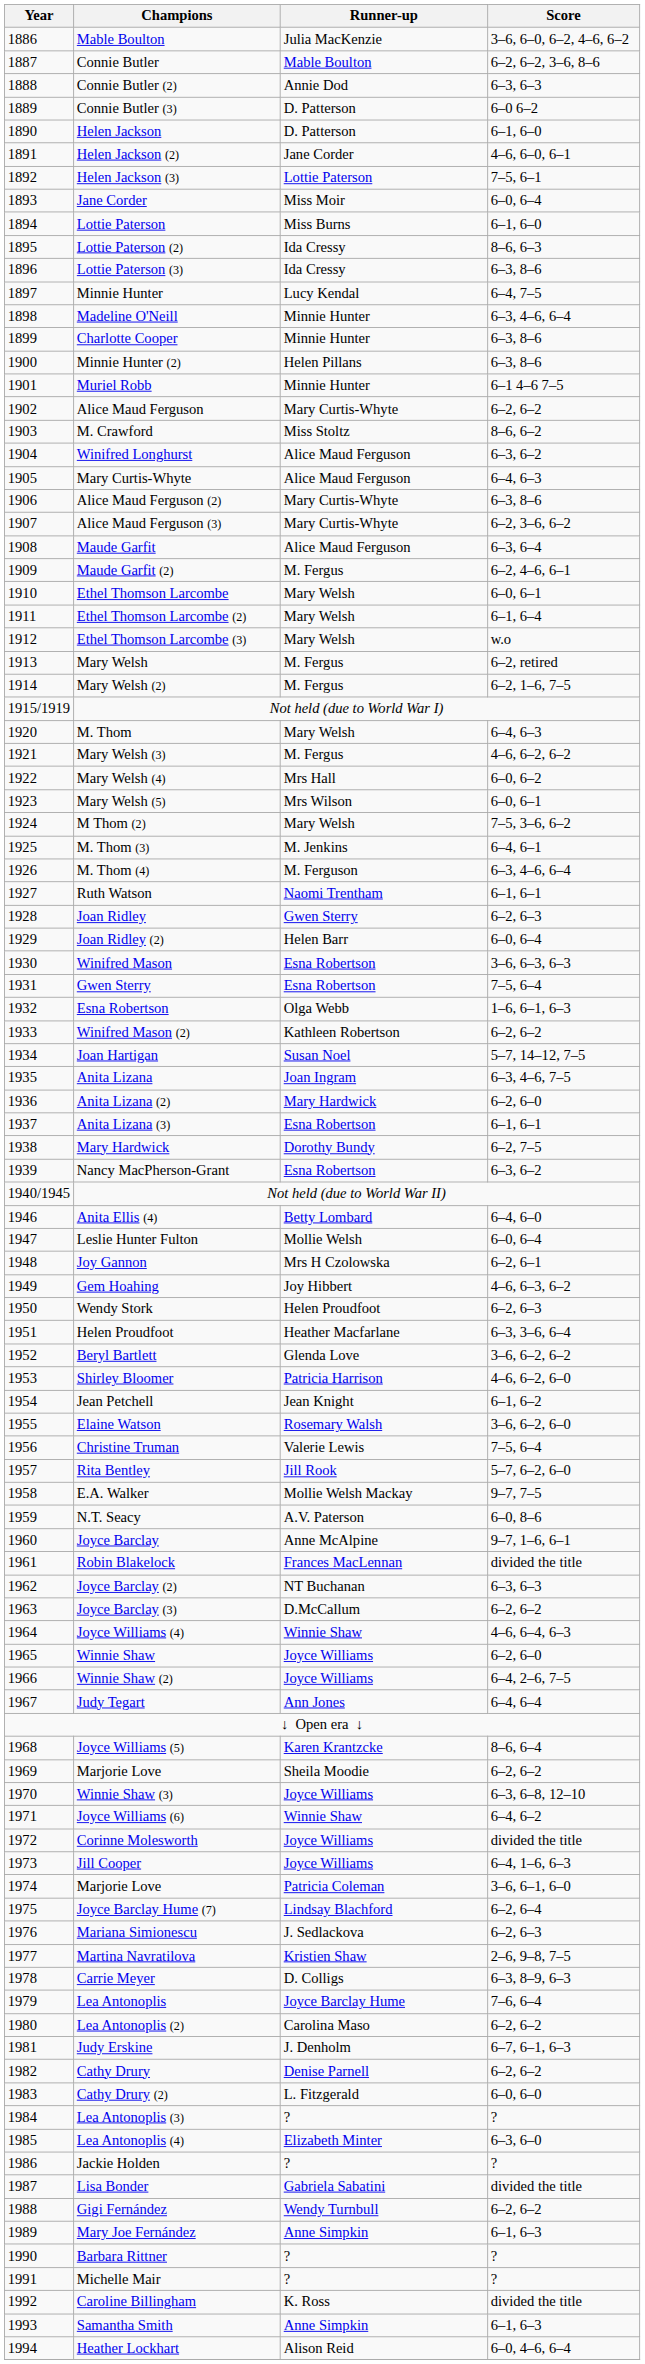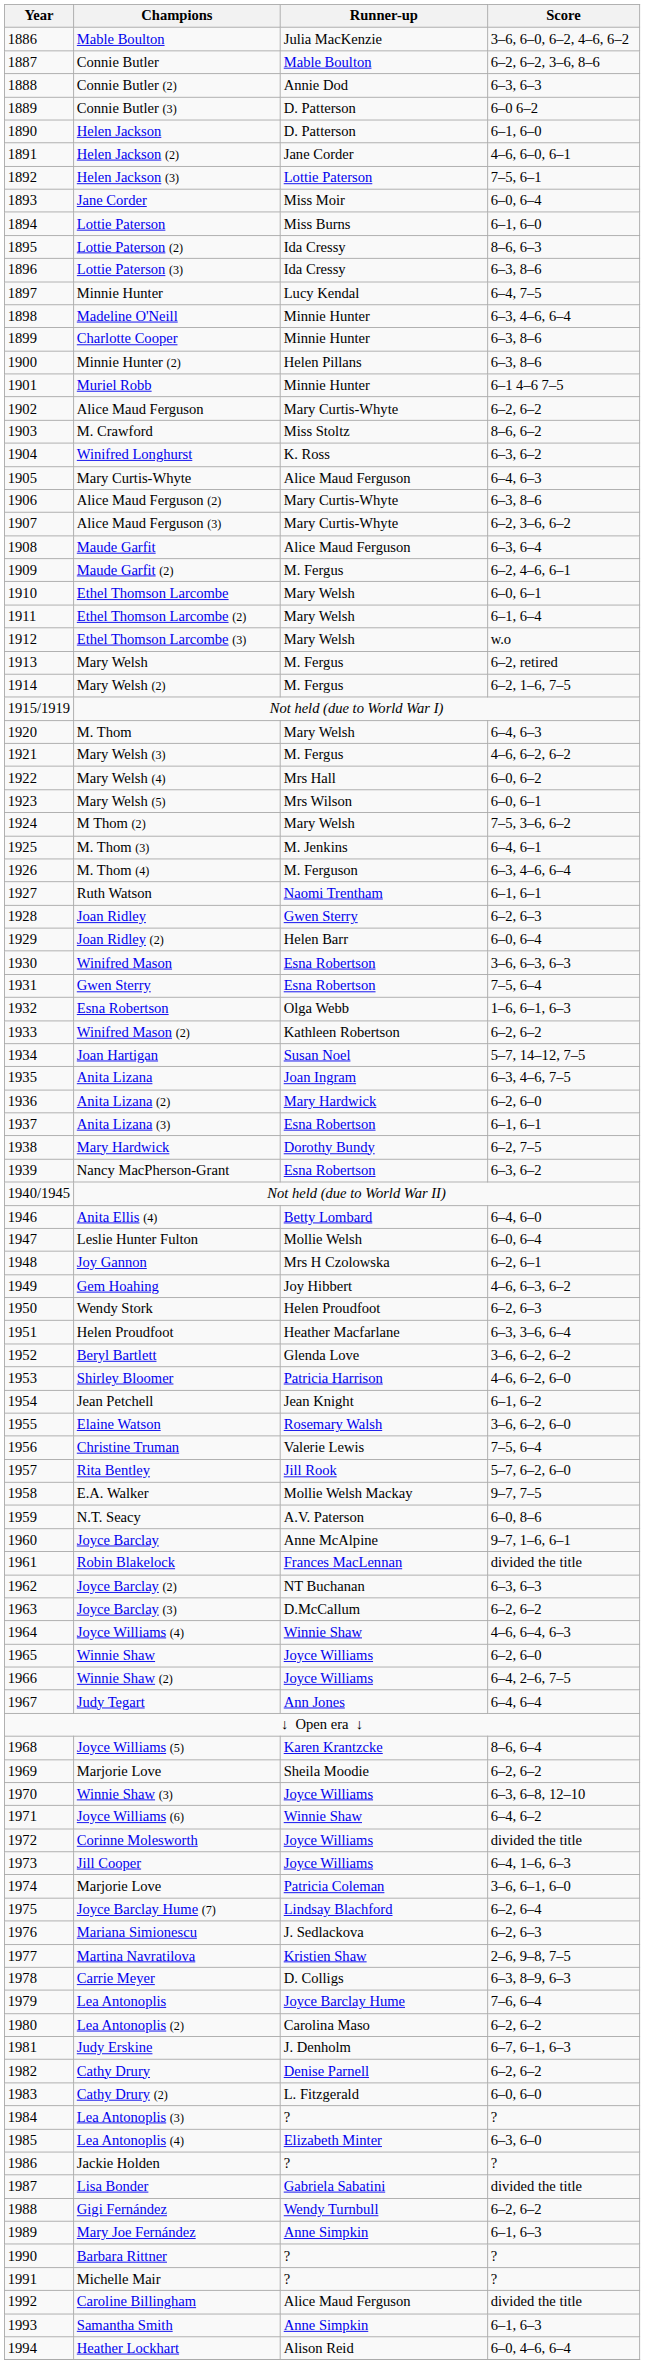(347, 454) Alice Maud Ferguson -> (307, 454) K. Ross
(307, 2302) K. Ross -> (347, 2302) Alice Maud Ferguson
